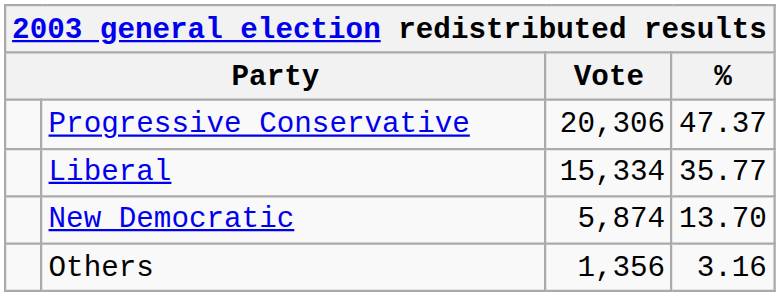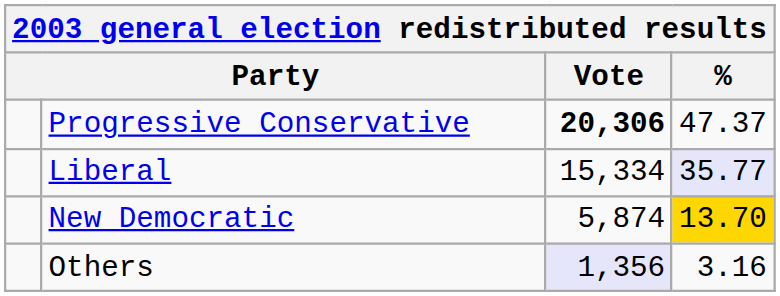(613, 124) normal -> (613, 124) bold
(723, 172) no background -> (723, 172) lavender background
(723, 220) no background -> (723, 220) gold background
(621, 267) no background -> (621, 267) lavender background
